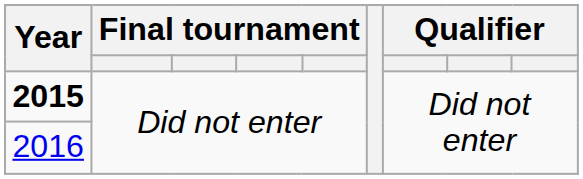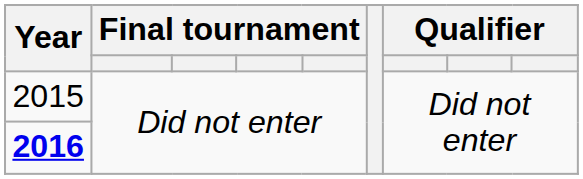(48, 95) bold -> (48, 95) normal
(48, 146) normal -> (48, 146) bold
